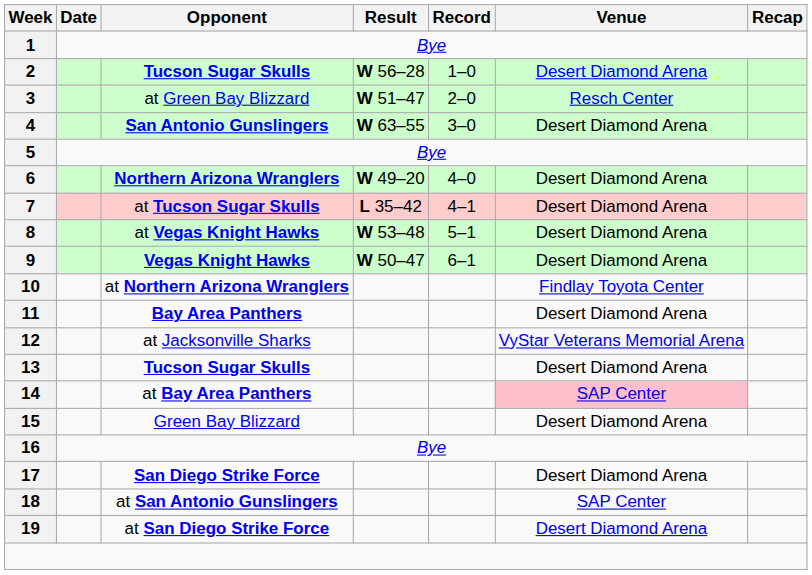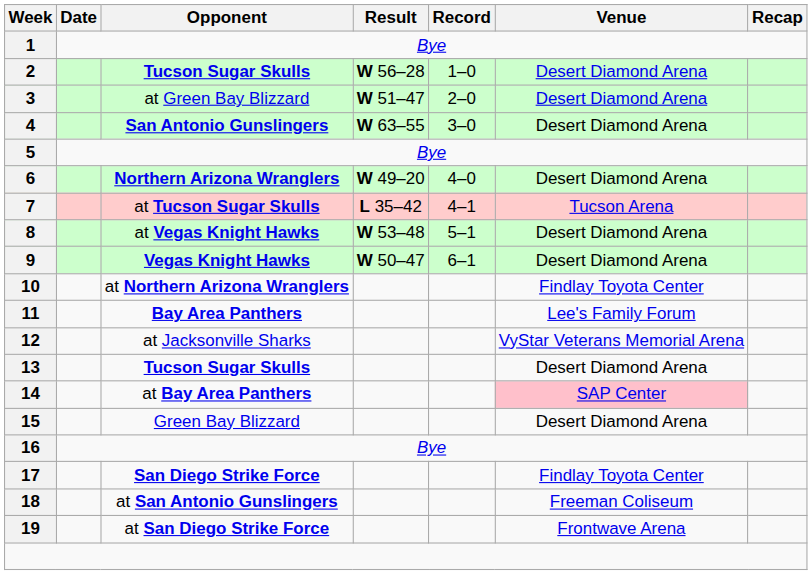(621, 98) Resch Center -> (621, 98) Desert Diamond Arena
(621, 206) Desert Diamond Arena -> (621, 206) Tucson Arena
(621, 313) Desert Diamond Arena -> (621, 313) Lee's Family Forum
(621, 475) Desert Diamond Arena -> (621, 475) Findlay Toyota Center
(621, 502) SAP Center -> (621, 502) Freeman Coliseum
(621, 529) Desert Diamond Arena -> (621, 529) Frontwave Arena
